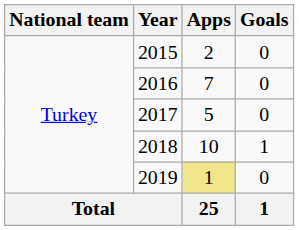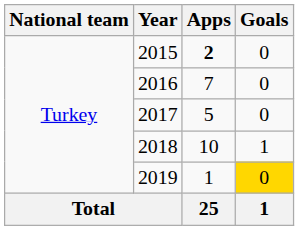(209, 51) normal -> (209, 51) bold
(209, 177) khaki background -> (209, 177) no background
(264, 177) no background -> (264, 177) gold background
